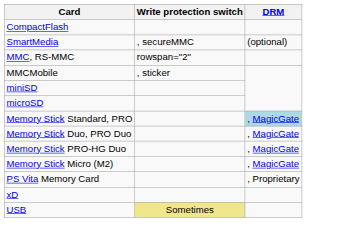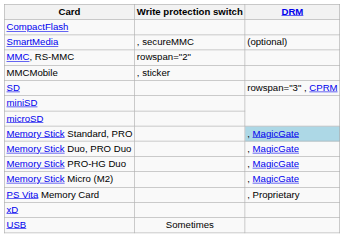+ row: (13, 88)
(190, 210) khaki background -> (190, 225) no background
